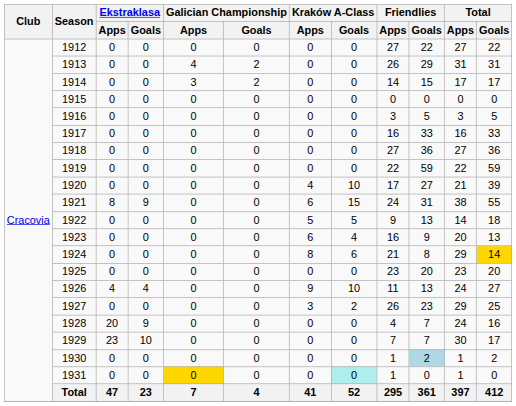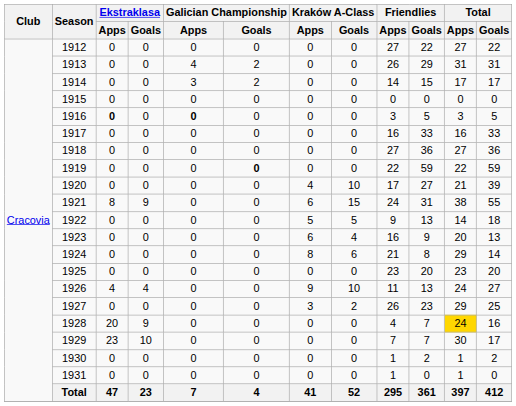(112, 116) normal -> (112, 116) bold
(194, 116) normal -> (194, 116) bold
(257, 168) normal -> (257, 168) bold
(494, 254) gold background -> (494, 254) no background
(460, 323) no background -> (460, 323) gold background
(427, 358) lightblue background -> (427, 358) no background
(194, 375) gold background -> (194, 375) no background
(354, 375) paleturquoise background -> (354, 375) no background
